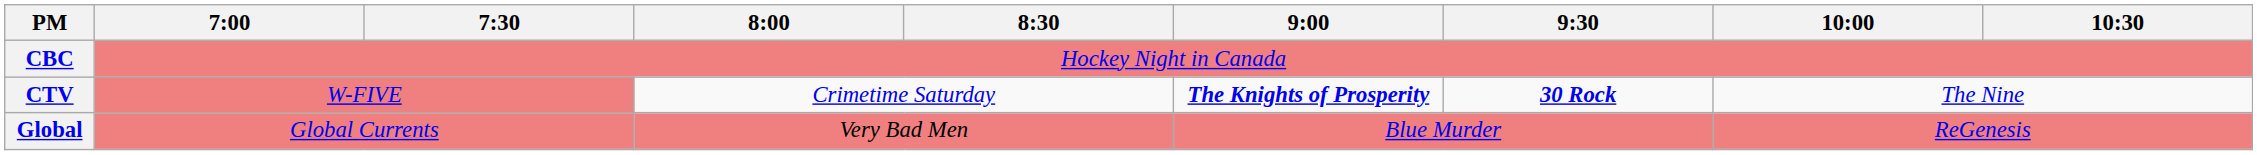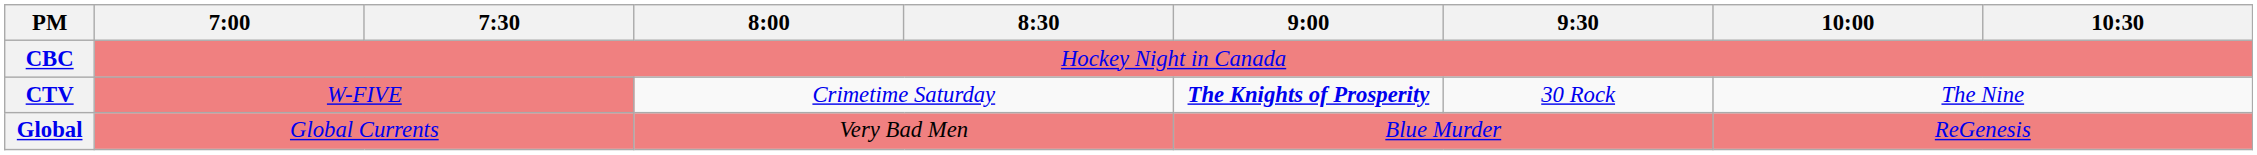(1578, 94) bold -> (1578, 94) normal
